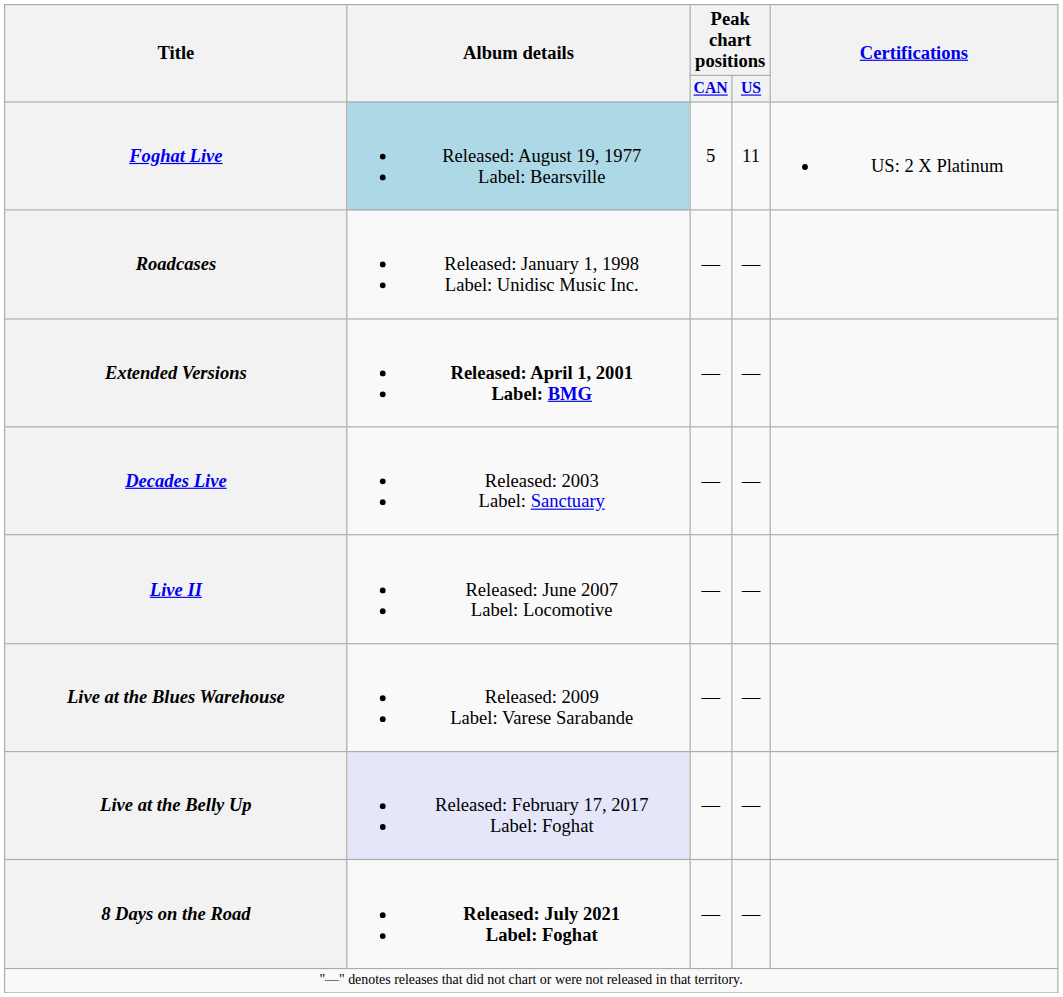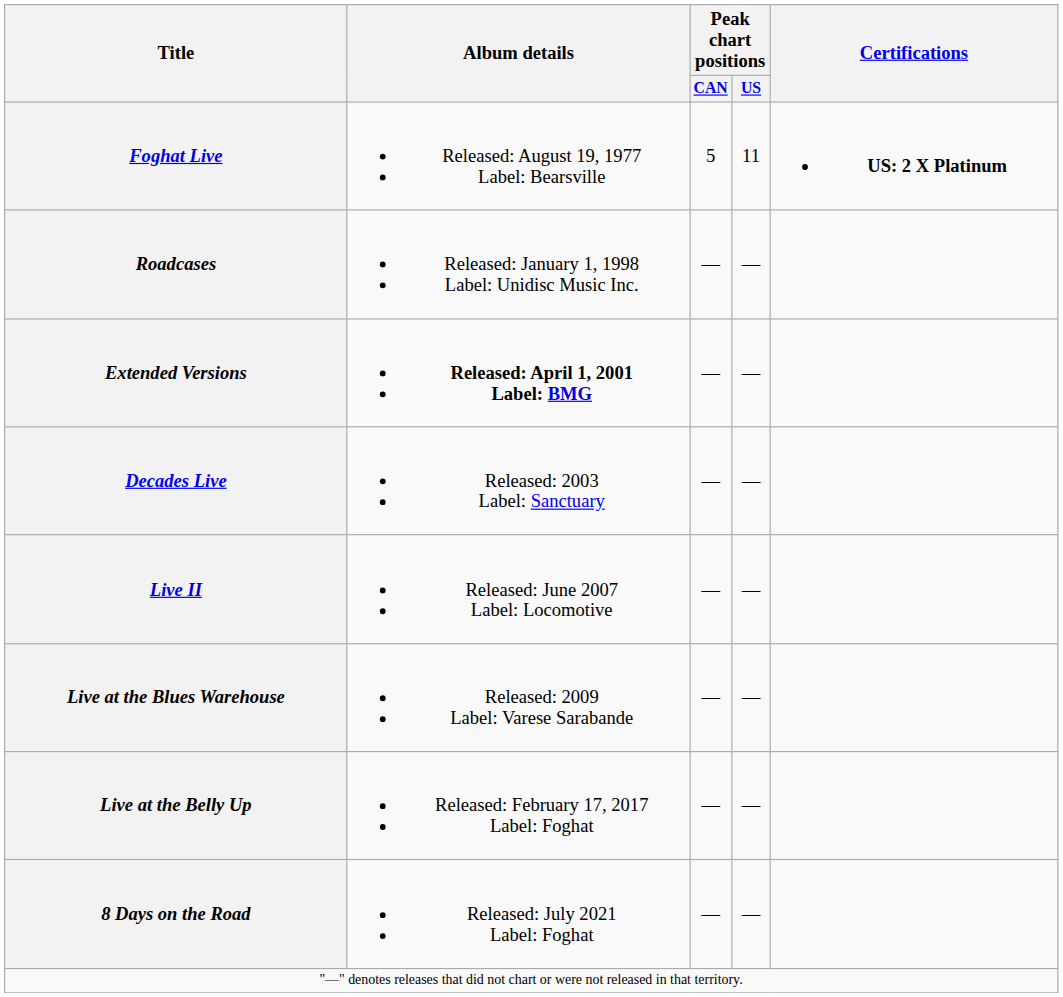(519, 166) lightblue background -> (519, 166) no background
(914, 166) normal -> (914, 166) bold
(519, 816) lavender background -> (519, 816) no background
(519, 925) bold -> (519, 925) normal
